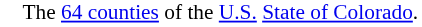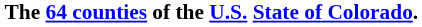(220, 12) normal -> (211, 12) bold
